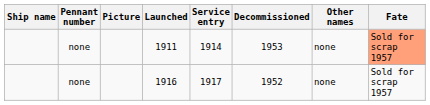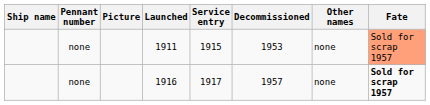(211, 47) 1914 -> (211, 47) 1915
(272, 82) 1952 -> (272, 82) 1957
(392, 82) normal -> (392, 82) bold
